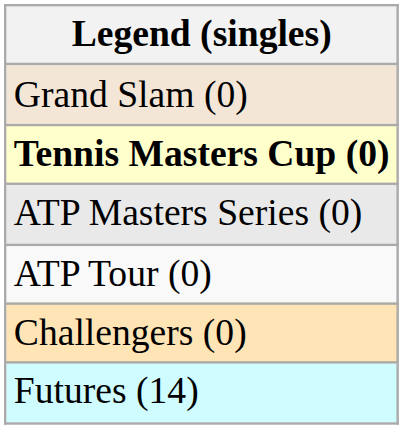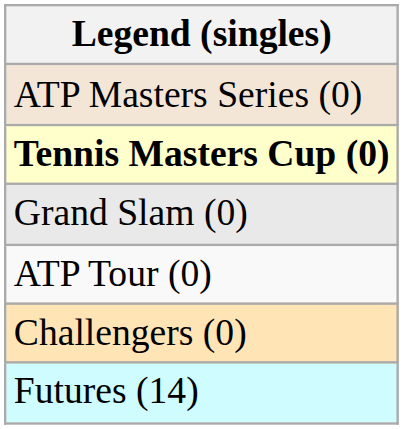(131, 93) Grand Slam (0) -> (188, 93) ATP Masters Series (0)
(188, 213) ATP Masters Series (0) -> (131, 213) Grand Slam (0)
